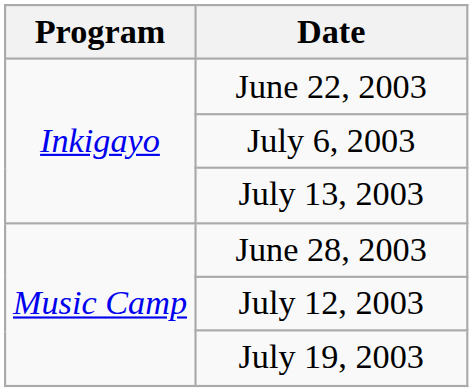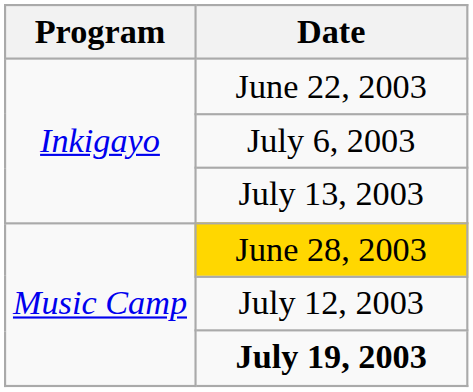(331, 248) no background -> (331, 248) gold background
(331, 357) normal -> (331, 357) bold
